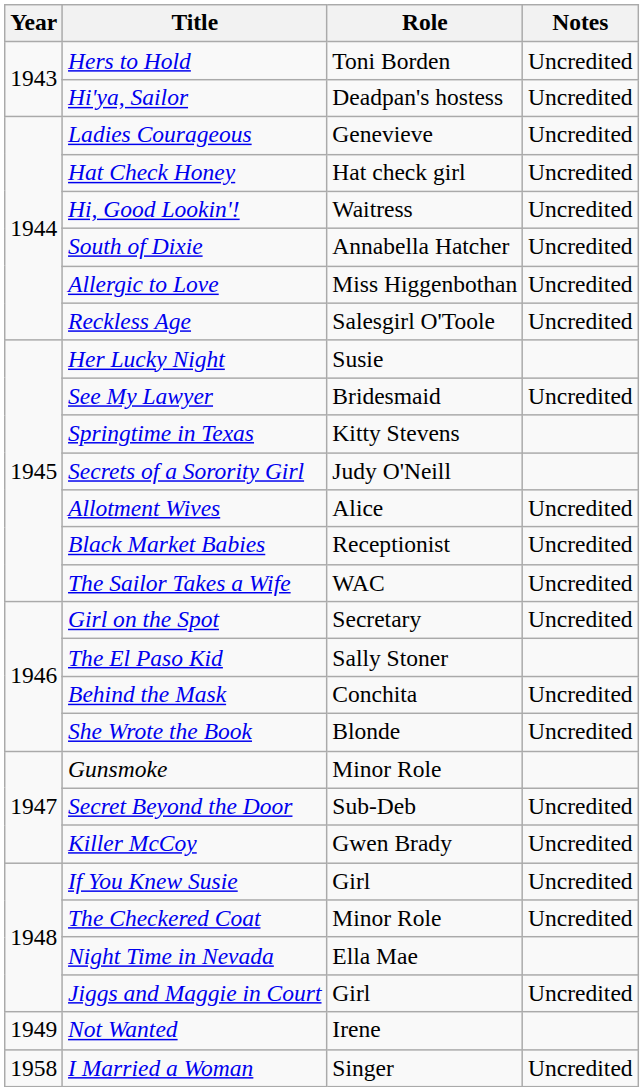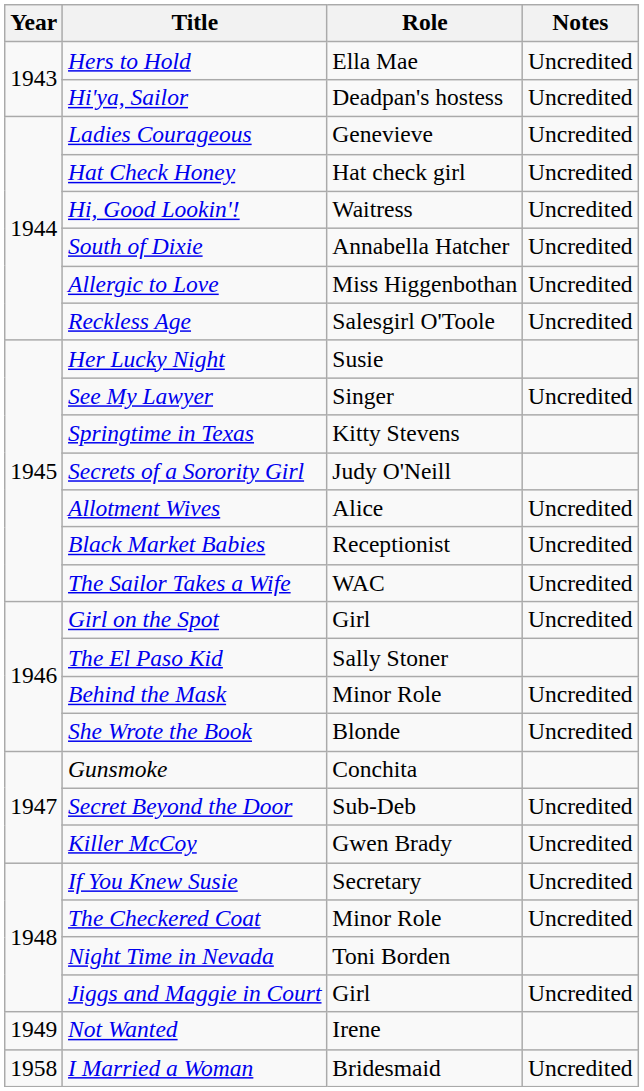(391, 60) Toni Borden -> (375, 60) Ella Mae
(387, 396) Bridesmaid -> (363, 396) Singer
(377, 619) Secretary -> (351, 619) Girl
(375, 694) Conchita -> (387, 694) Minor Role
(387, 769) Minor Role -> (375, 769) Conchita
(351, 881) Girl -> (377, 881) Secretary
(375, 955) Ella Mae -> (391, 955) Toni Borden
(363, 1067) Singer -> (387, 1067) Bridesmaid
